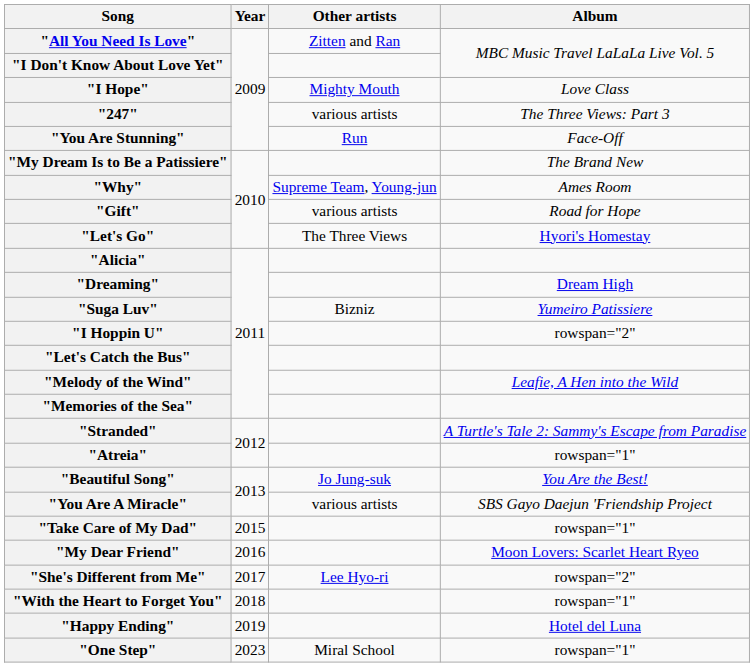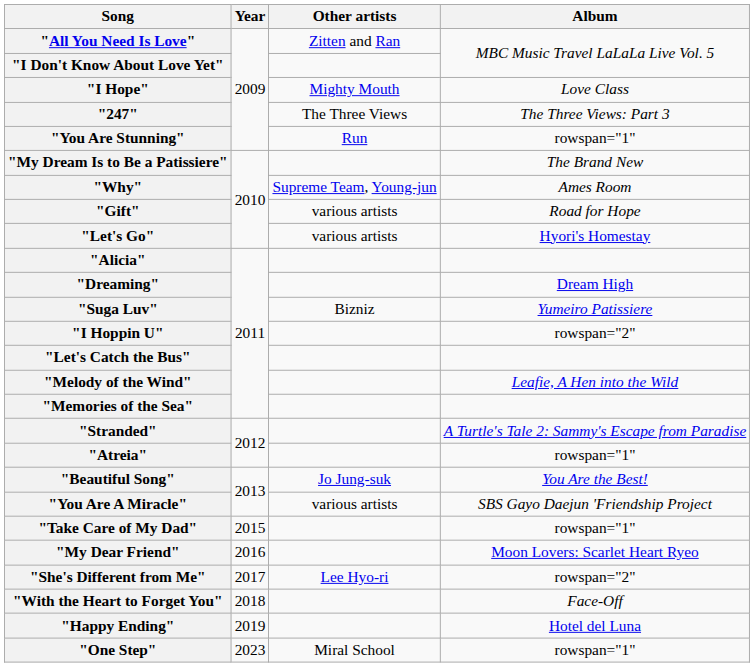(355, 114) various artists -> (355, 114) The Three Views
(595, 138) Face-Off -> (595, 138) rowspan="1"
(355, 235) The Three Views -> (355, 235) various artists
(595, 601) rowspan="1" -> (595, 601) Face-Off
